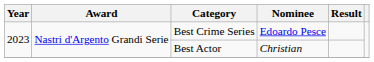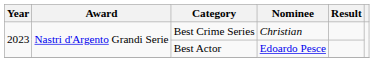(293, 31) Edoardo Pesce -> (281, 31) Christian
(281, 48) Christian -> (293, 48) Edoardo Pesce
